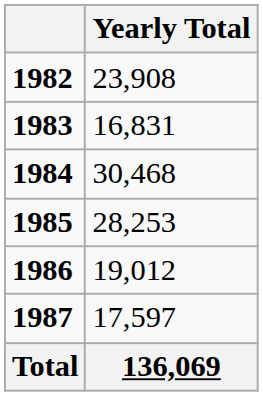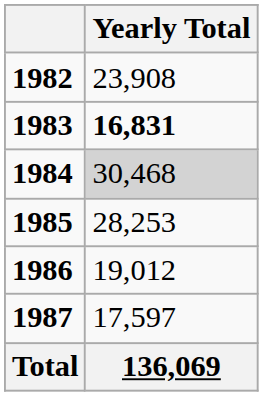(134, 125) normal -> (134, 125) bold
(134, 173) no background -> (134, 173) lightgrey background
